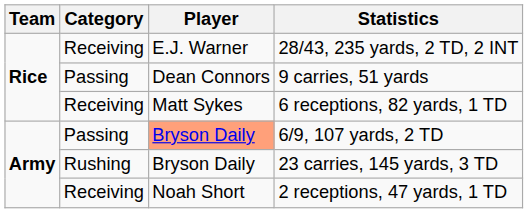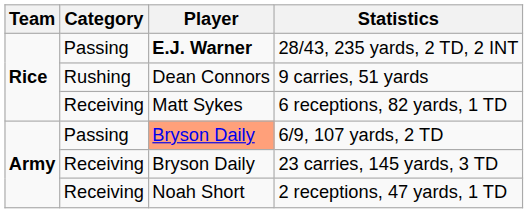(104, 48) Receiving -> (96, 48) Passing
(200, 48) normal -> (202, 48) bold
(96, 77) Passing -> (97, 77) Rushing
(97, 163) Rushing -> (104, 163) Receiving
